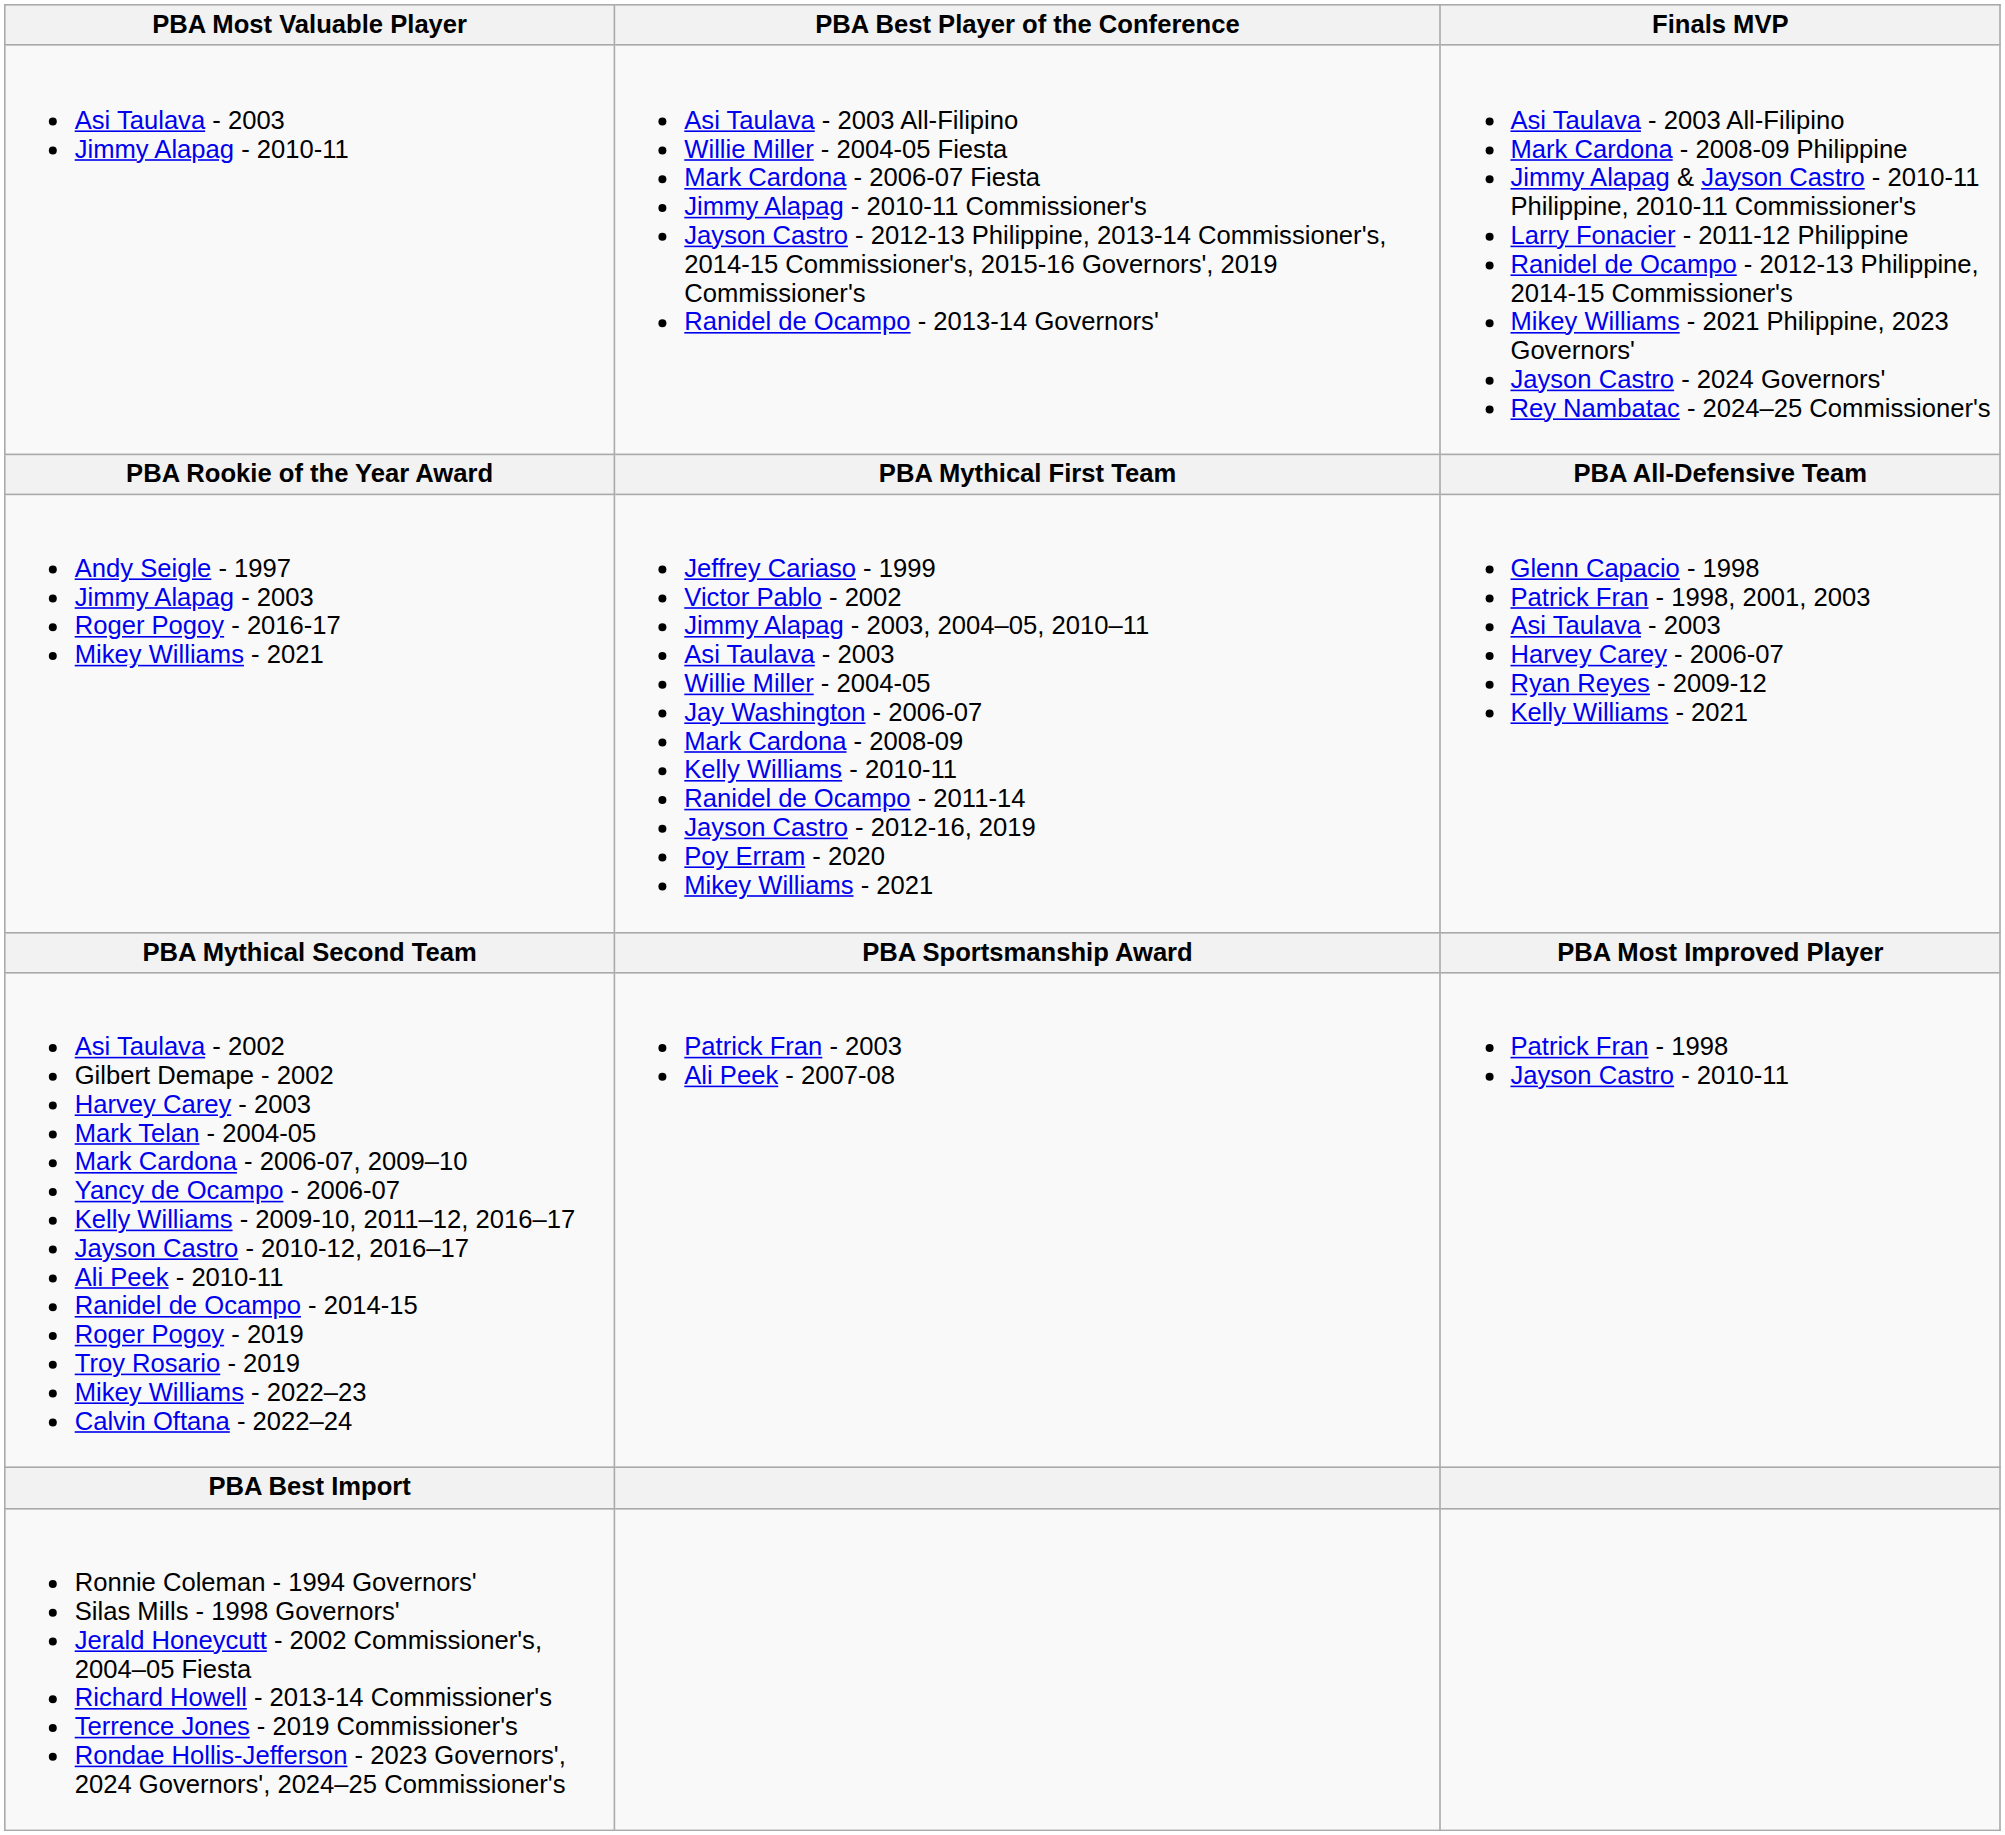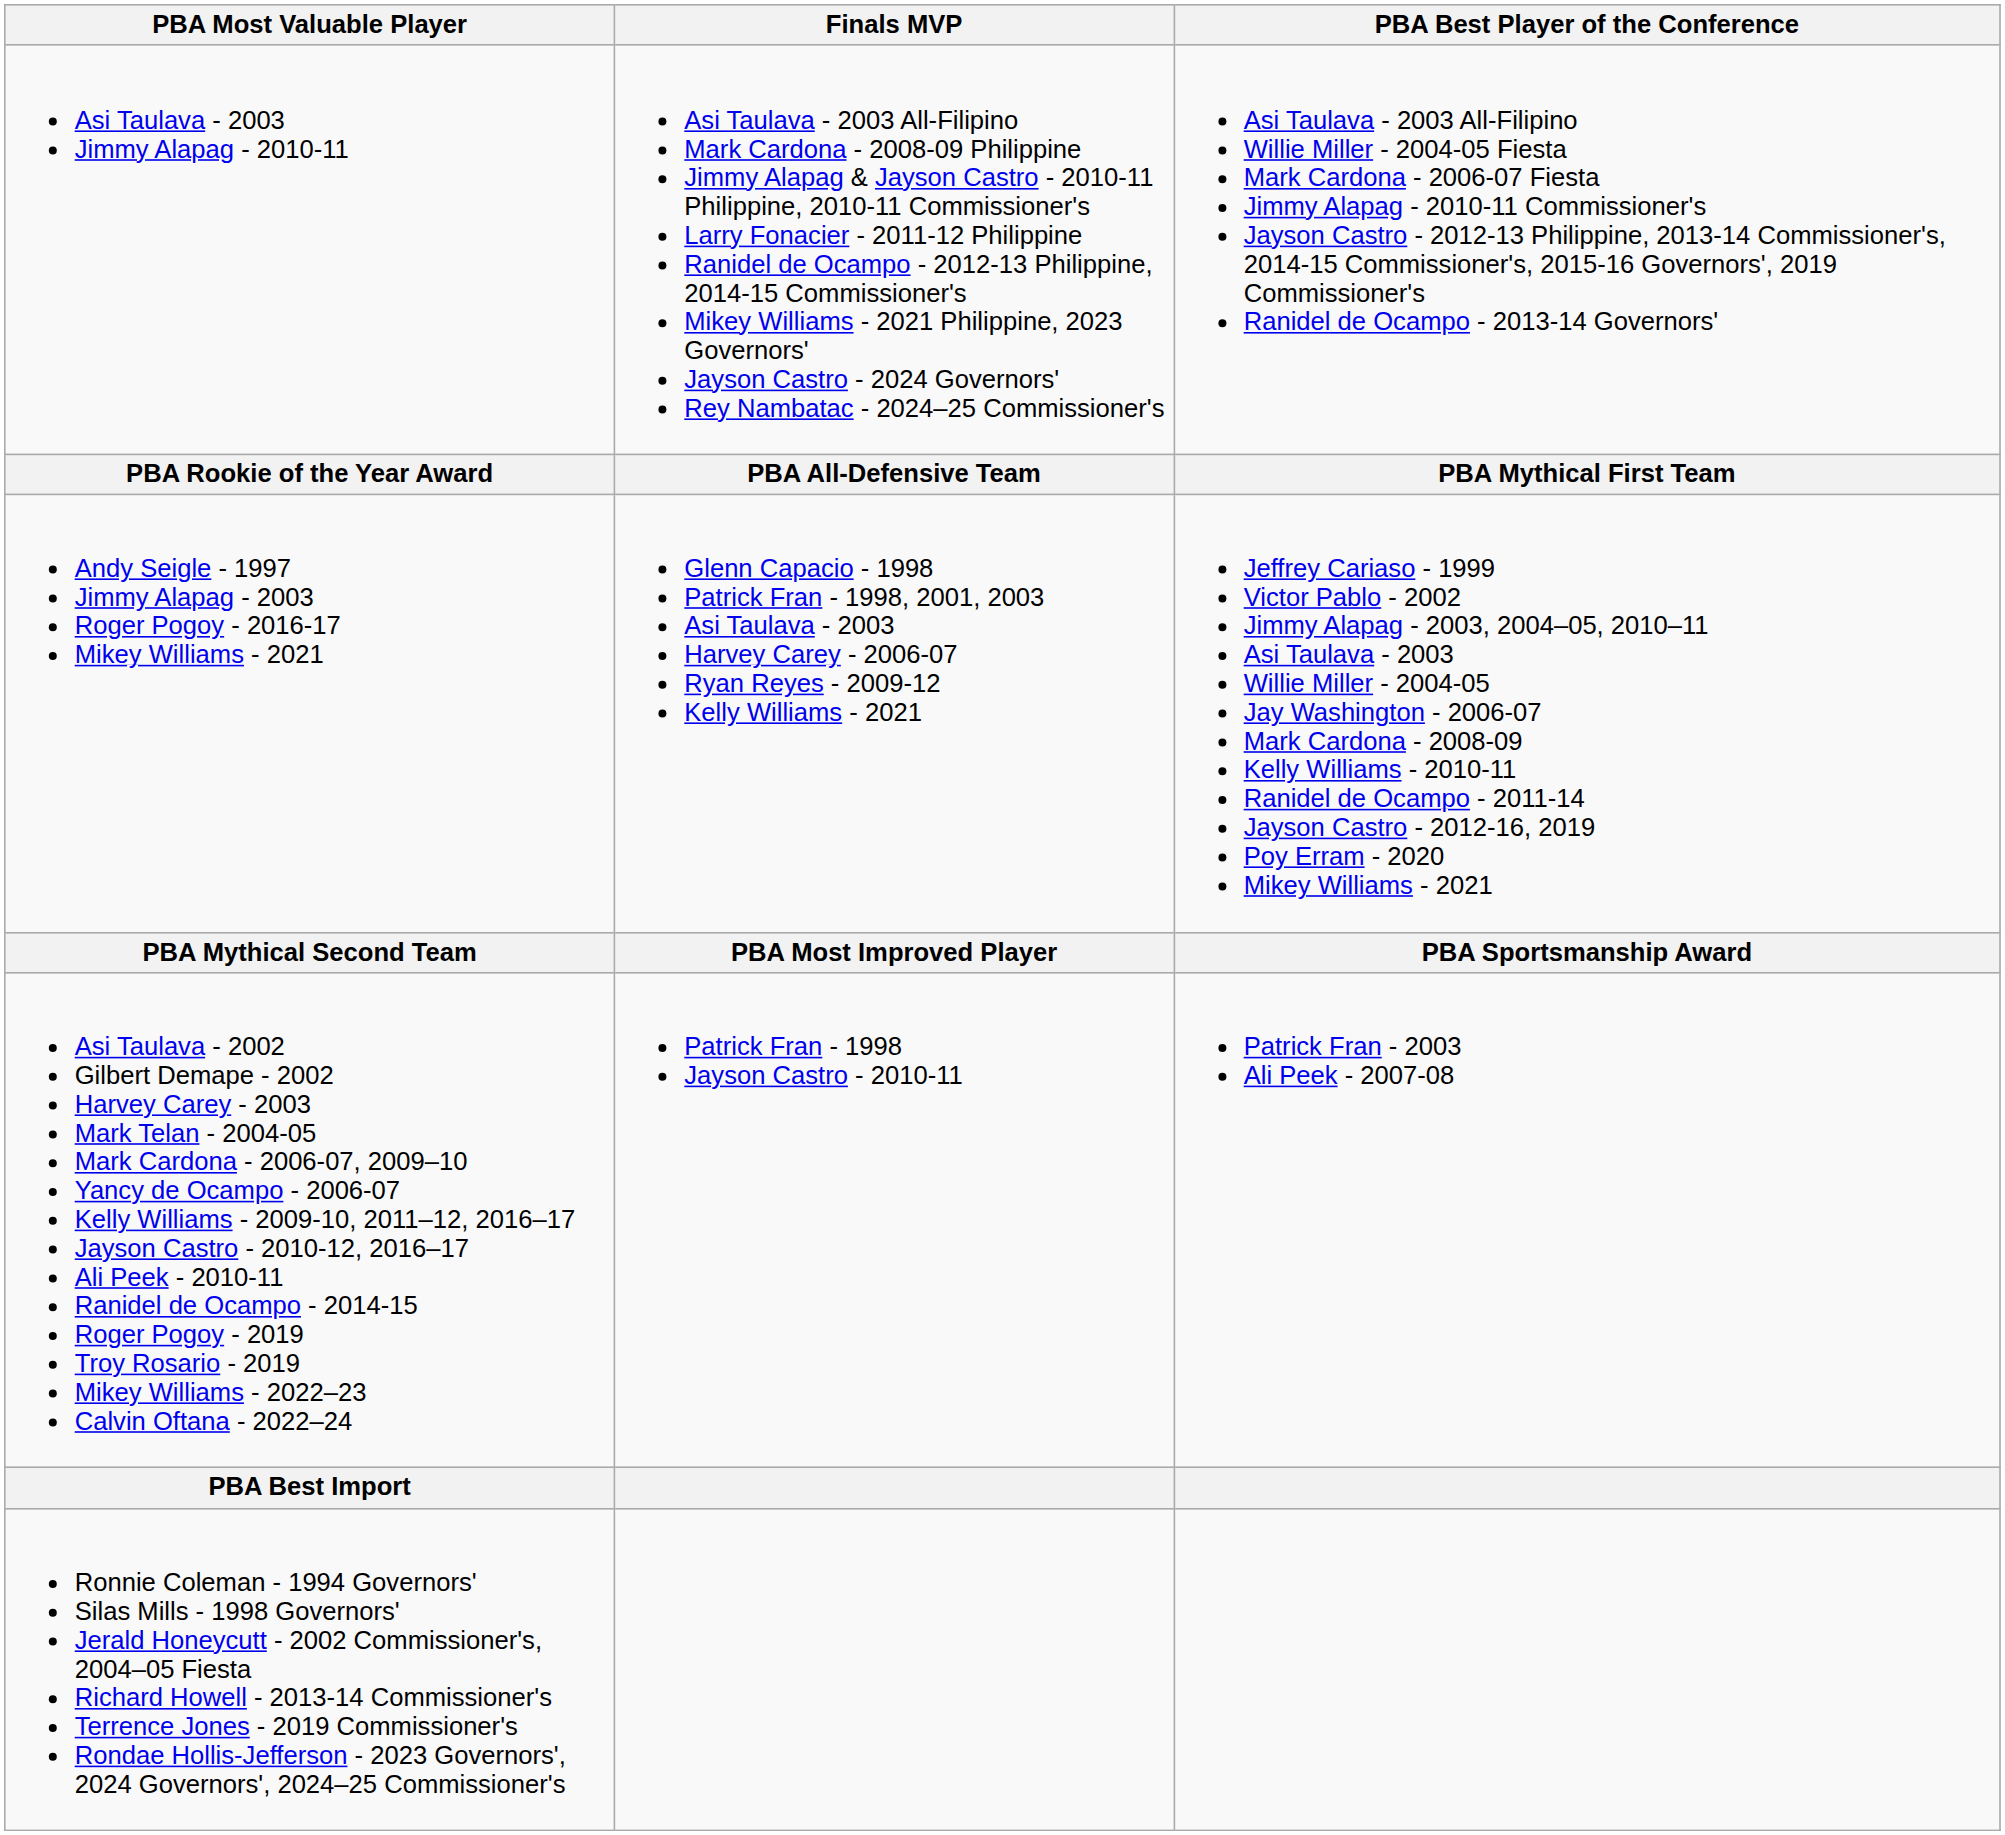columns swapped: (1720, 24) <-> (1027, 24)
